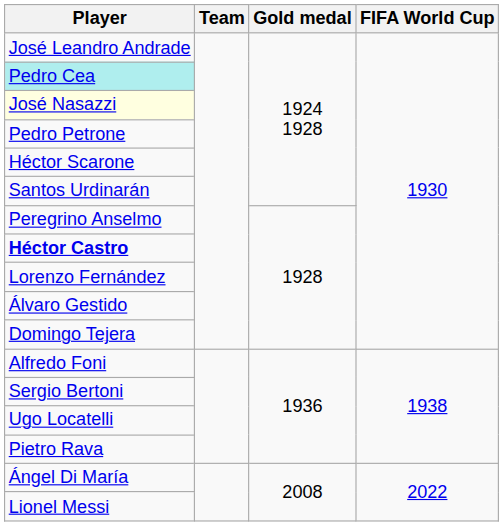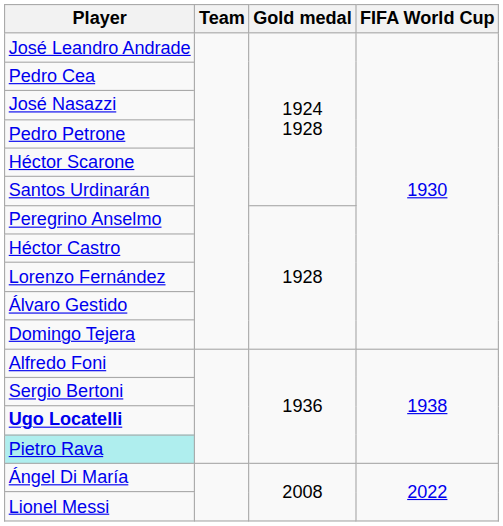(52, 76) paleturquoise background -> (52, 76) no background
(62, 104) lightyellow background -> (62, 104) no background
(69, 248) bold -> (64, 248) normal
(61, 420) normal -> (65, 420) bold
(56, 448) no background -> (56, 448) paleturquoise background
